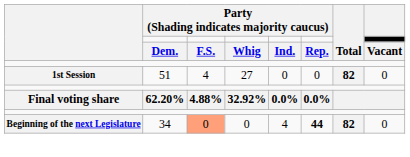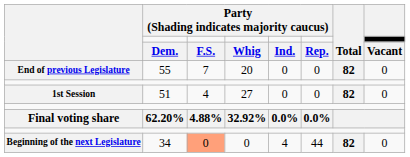+ row: (74, 70)
(317, 124) bold -> (317, 142) normal
